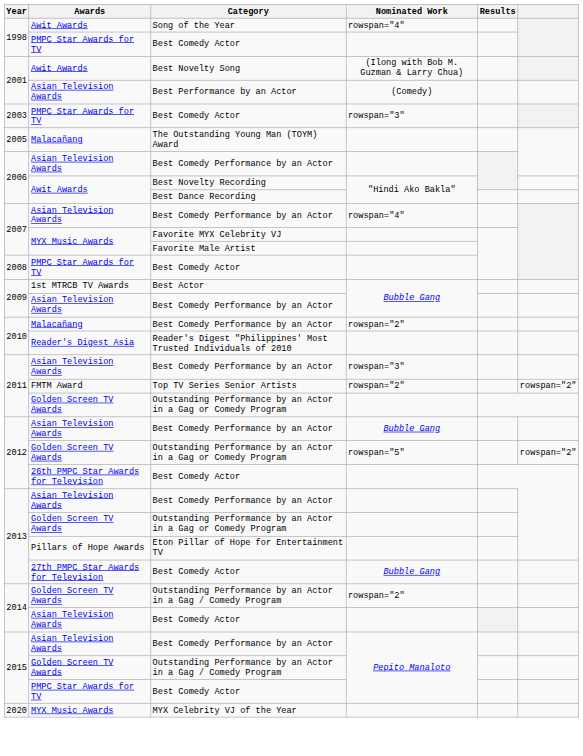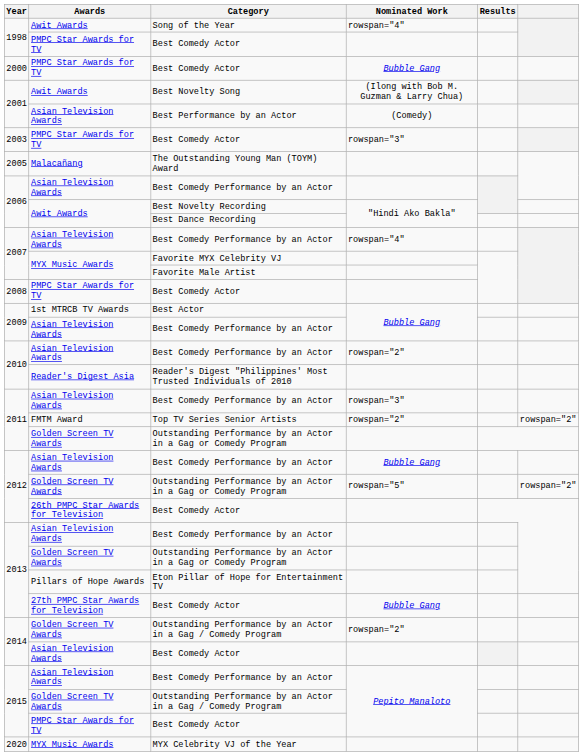+ row: (17, 68)
(57, 324) Malacañang -> (72, 353) Asian Television Awards
